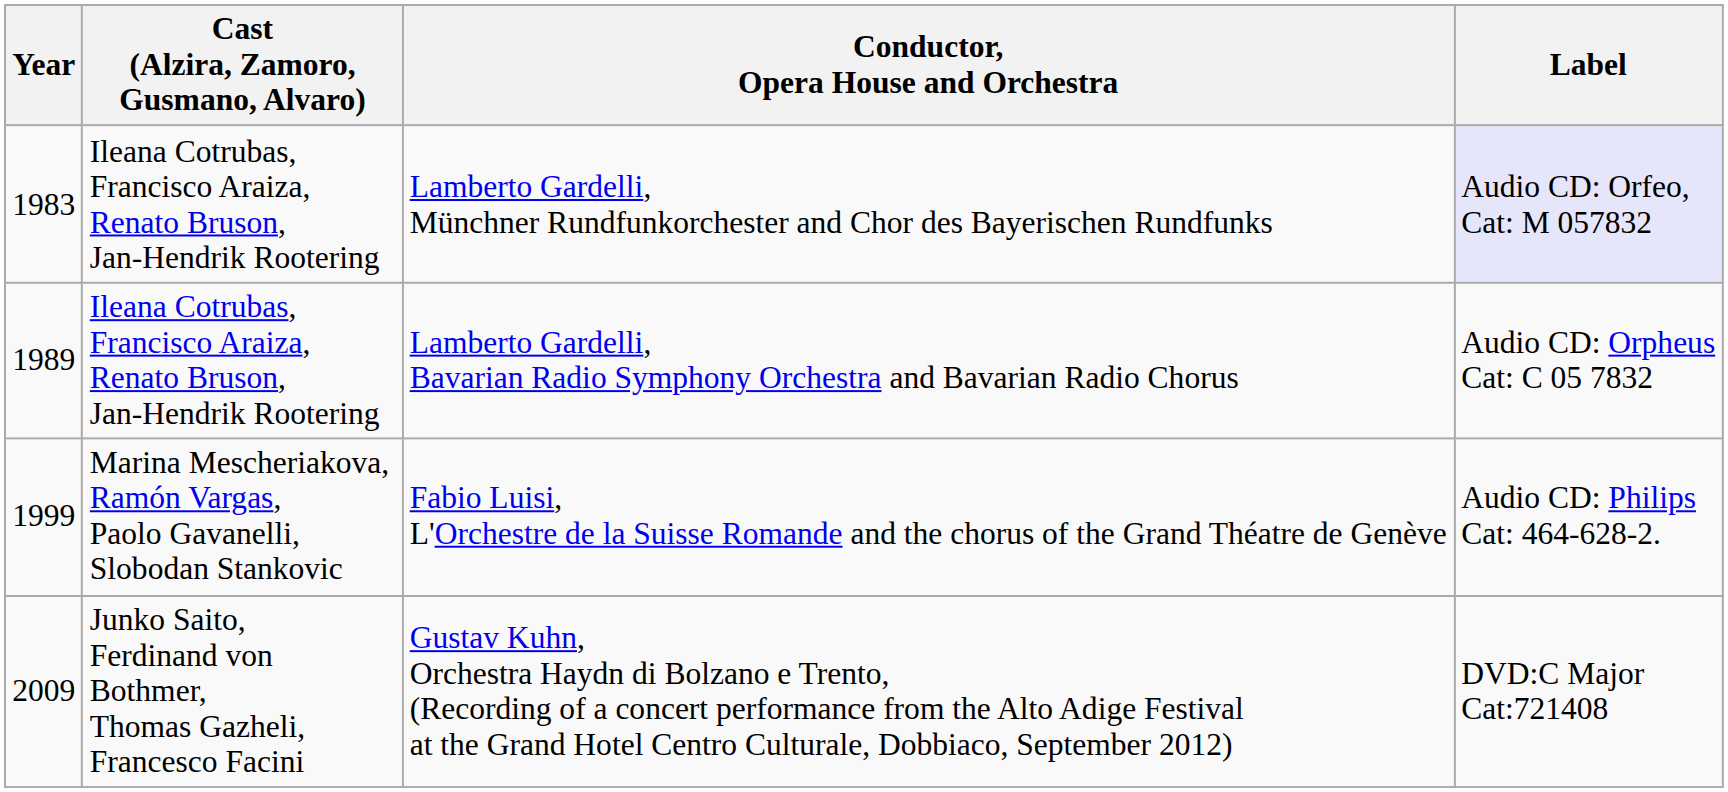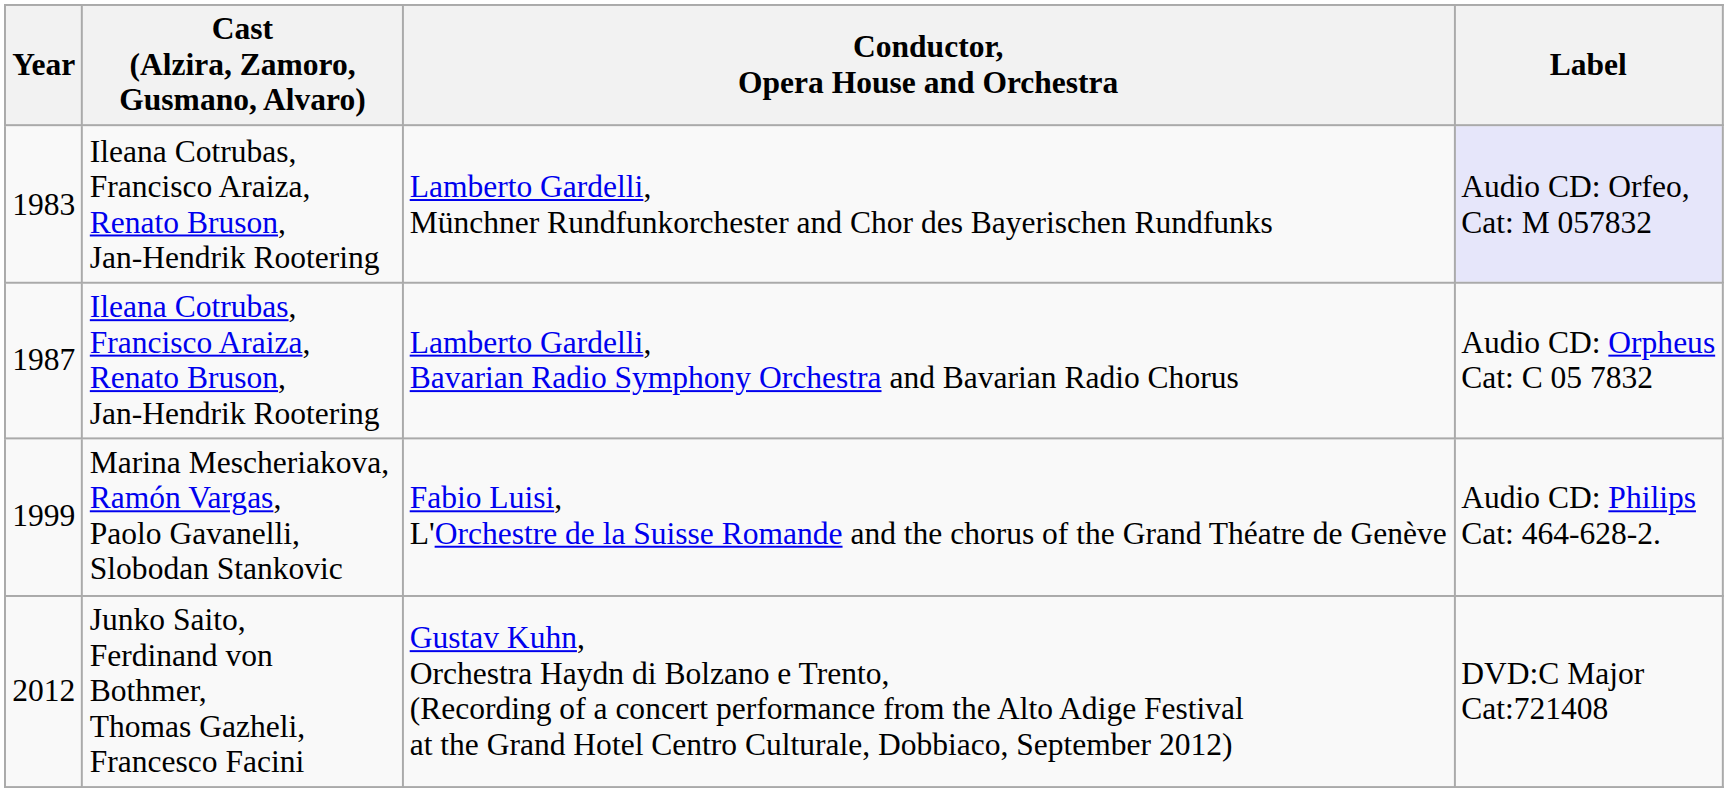(44, 359) 1989 -> (44, 359) 1987
(44, 690) 2009 -> (44, 690) 2012
